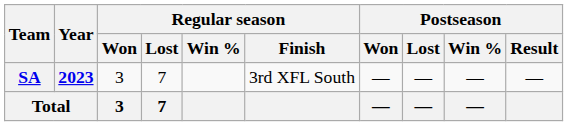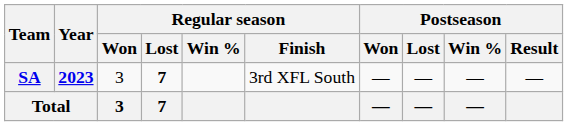(162, 77) normal -> (162, 77) bold
